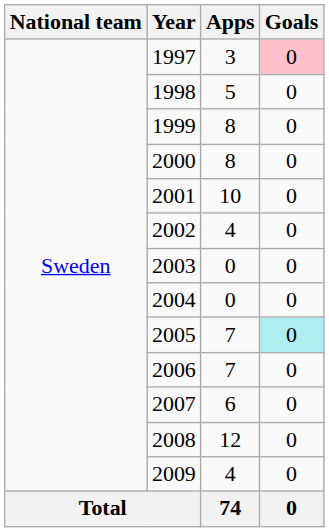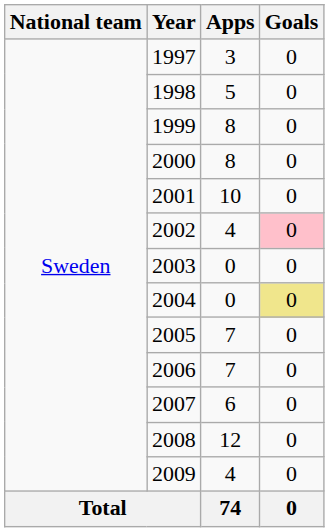(292, 56) pink background -> (292, 56) no background
(292, 230) no background -> (292, 230) pink background
(292, 299) no background -> (292, 299) khaki background
(292, 334) paleturquoise background -> (292, 334) no background
